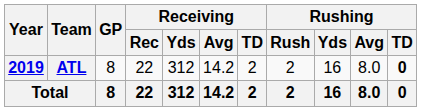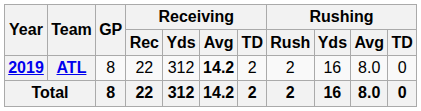(219, 67) normal -> (219, 67) bold
(402, 67) bold -> (402, 67) normal
